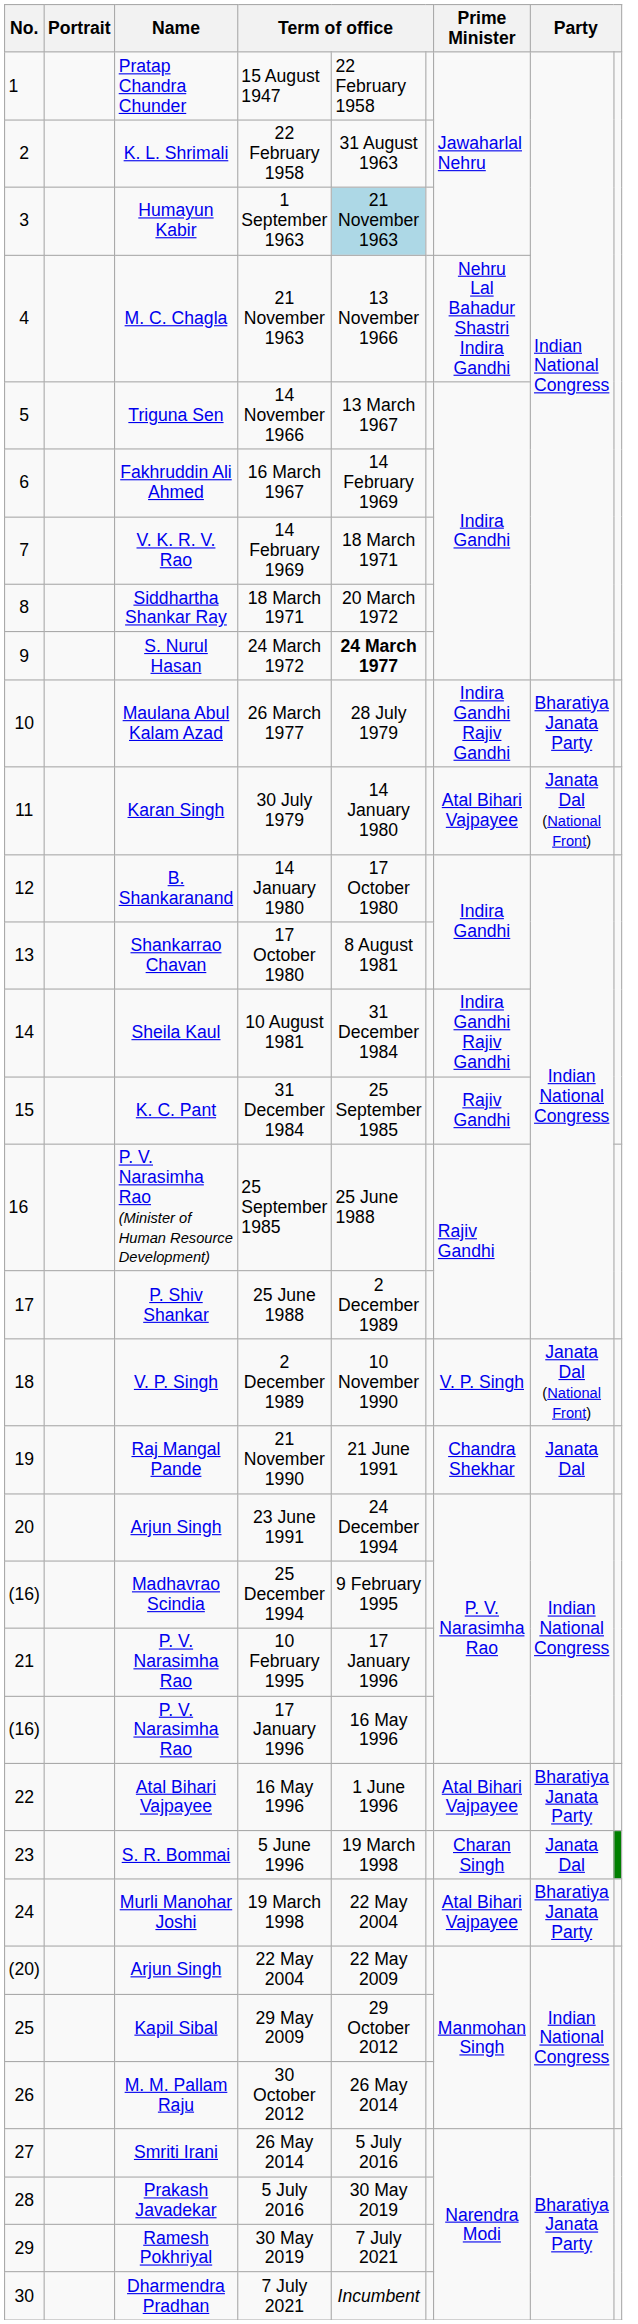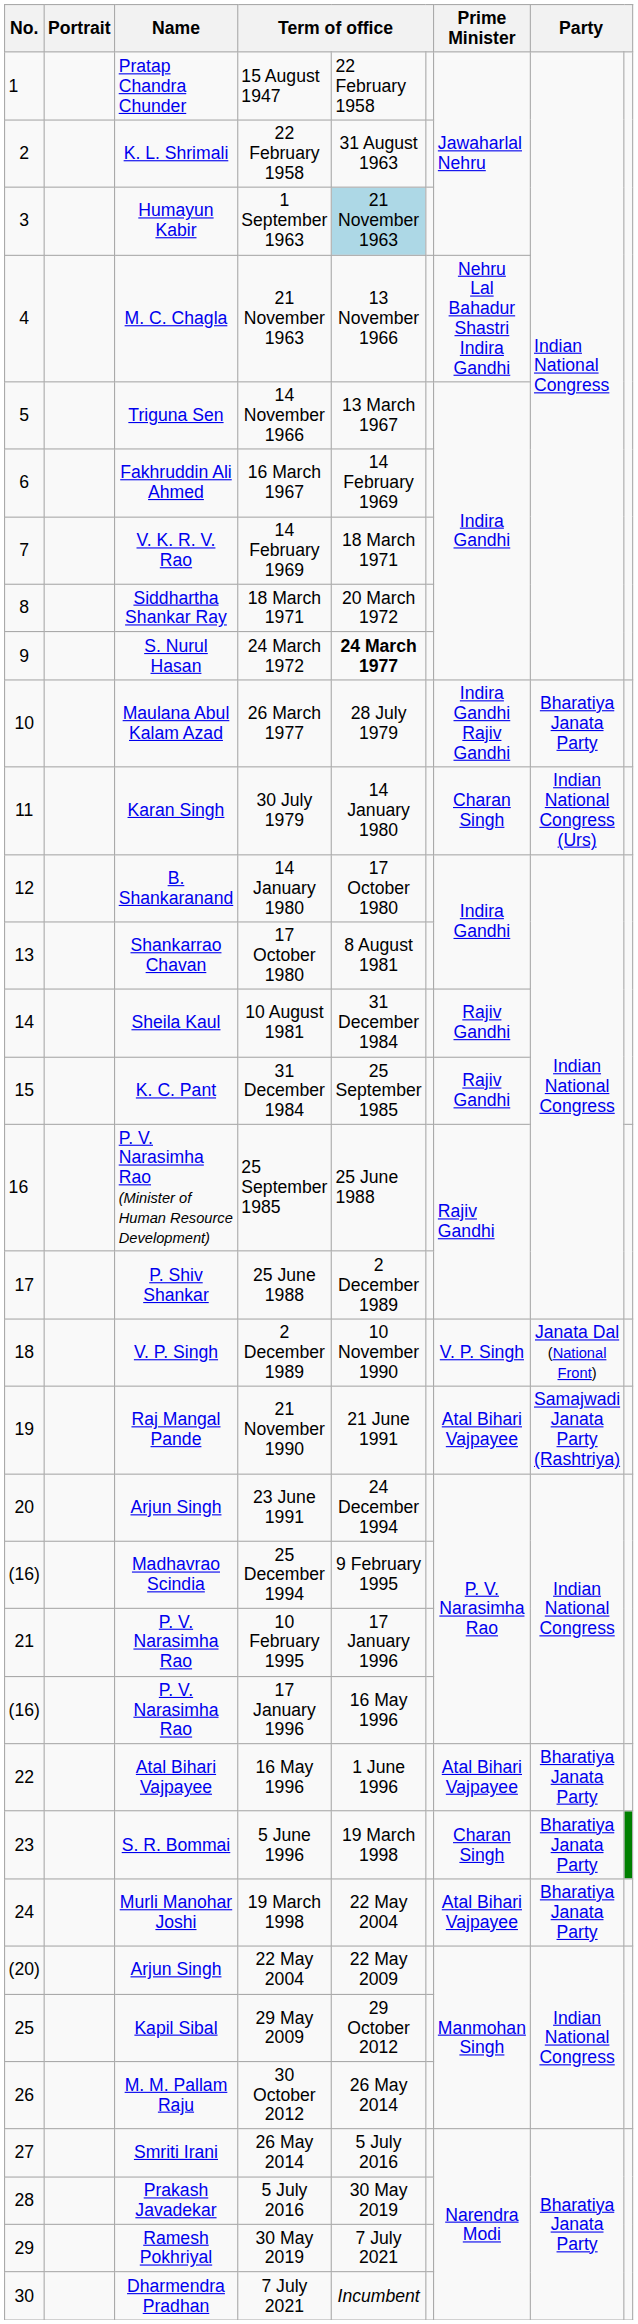(482, 810) Atal Bihari Vajpayee -> (482, 810) Charan Singh
(572, 810) Janata Dal (National Front) -> (577, 810) Indian National Congress (Urs)
(482, 1032) Indira Gandhi Rajiv Gandhi -> (482, 1023) Rajiv Gandhi
(482, 1459) Chandra Shekhar -> (482, 1429) Atal Bihari Vajpayee
(572, 1459) Janata Dal -> (577, 1429) Samajwadi Janata Party (Rashtriya)
(572, 1854) Janata Dal -> (577, 1844) Bharatiya Janata Party
